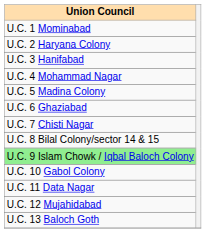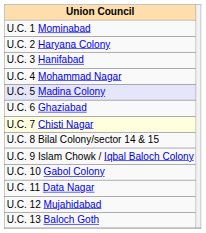(56, 92) no background -> (56, 92) lavender background
(50, 124) no background -> (50, 124) lightyellow background
(100, 156) lightgreen background -> (100, 156) no background
